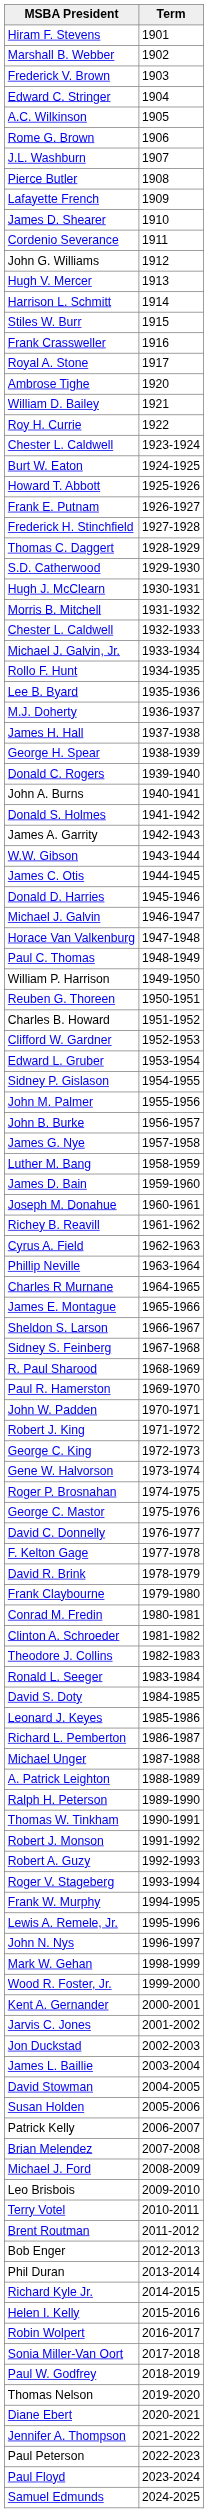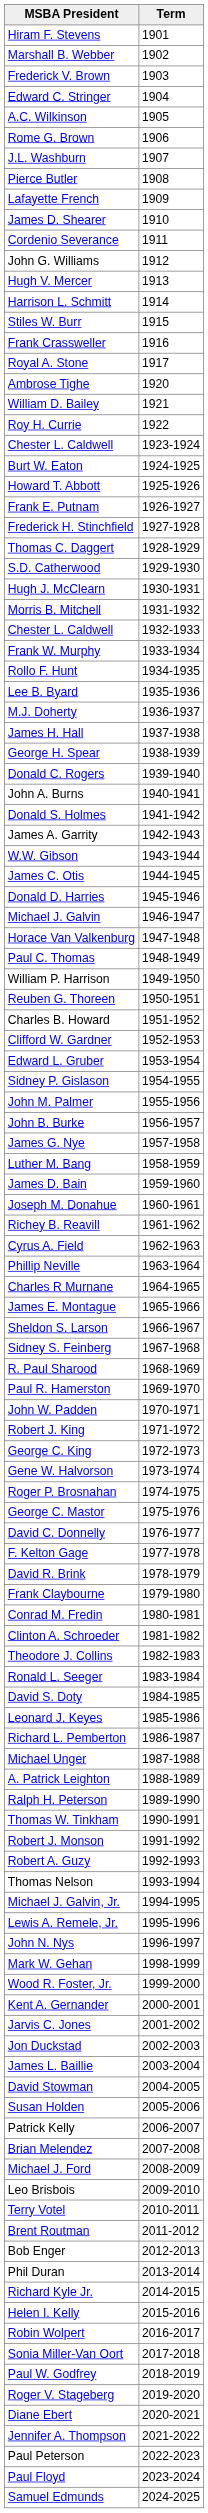(64, 650) Michael J. Galvin, Jr. -> (54, 650) Frank W. Murphy
(61, 1882) Roger V. Stageberg -> (50, 1882) Thomas Nelson
(54, 1902) Frank W. Murphy -> (64, 1902) Michael J. Galvin, Jr.
(50, 2395) Thomas Nelson -> (61, 2395) Roger V. Stageberg
